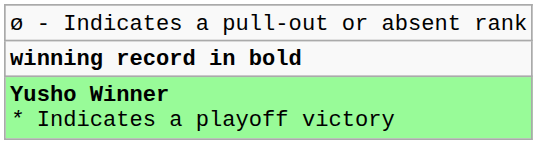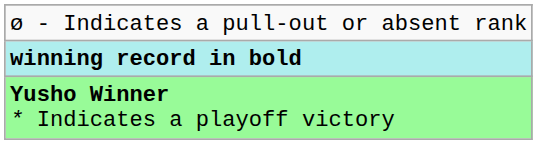(156, 59) no background -> (156, 59) paleturquoise background
